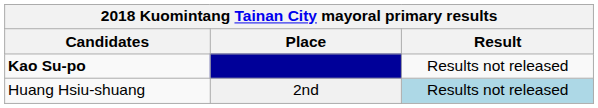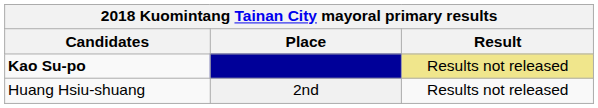(498, 66) no background -> (498, 66) khaki background
(498, 90) lightblue background -> (498, 90) no background
